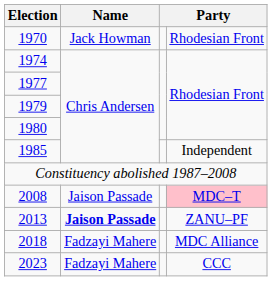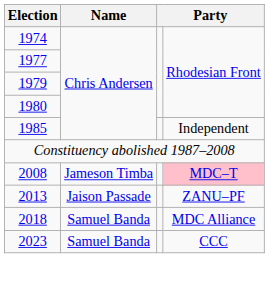- row: (33, 38)
(110, 196) Jaison Passade -> (109, 173) Jameson Timba
(110, 219) bold -> (109, 196) normal
(110, 241) Fadzayi Mahere -> (109, 219) Samuel Banda
(110, 264) Fadzayi Mahere -> (109, 241) Samuel Banda
